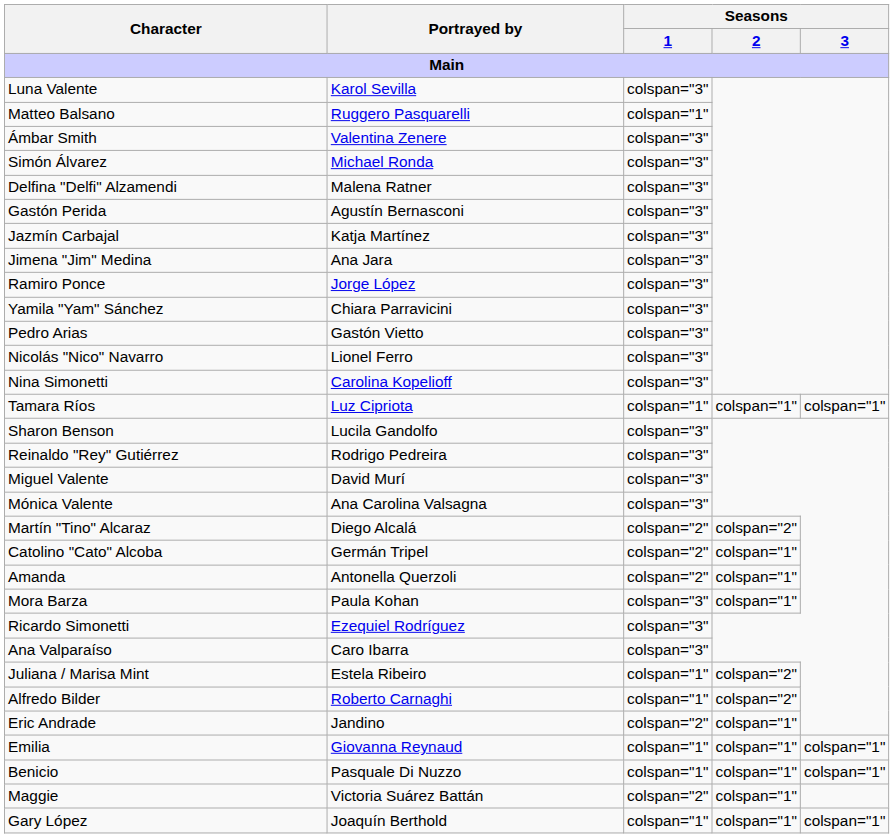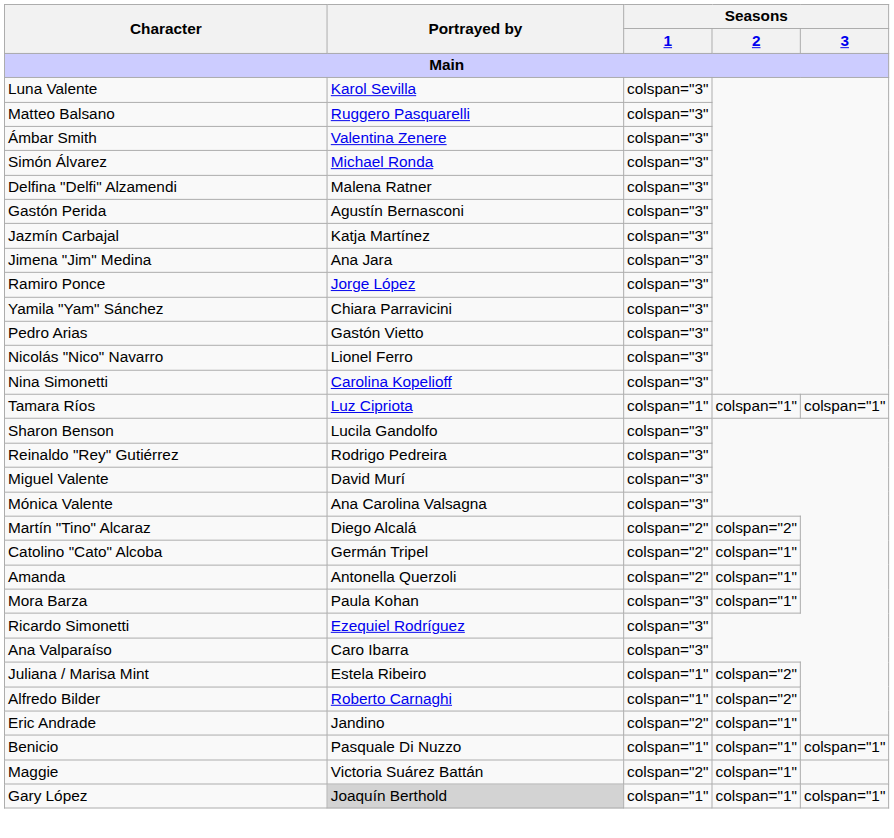(668, 114) colspan="1" -> (668, 114) colspan="3"
- row: (29, 747)
(389, 820) no background -> (389, 796) lightgrey background
